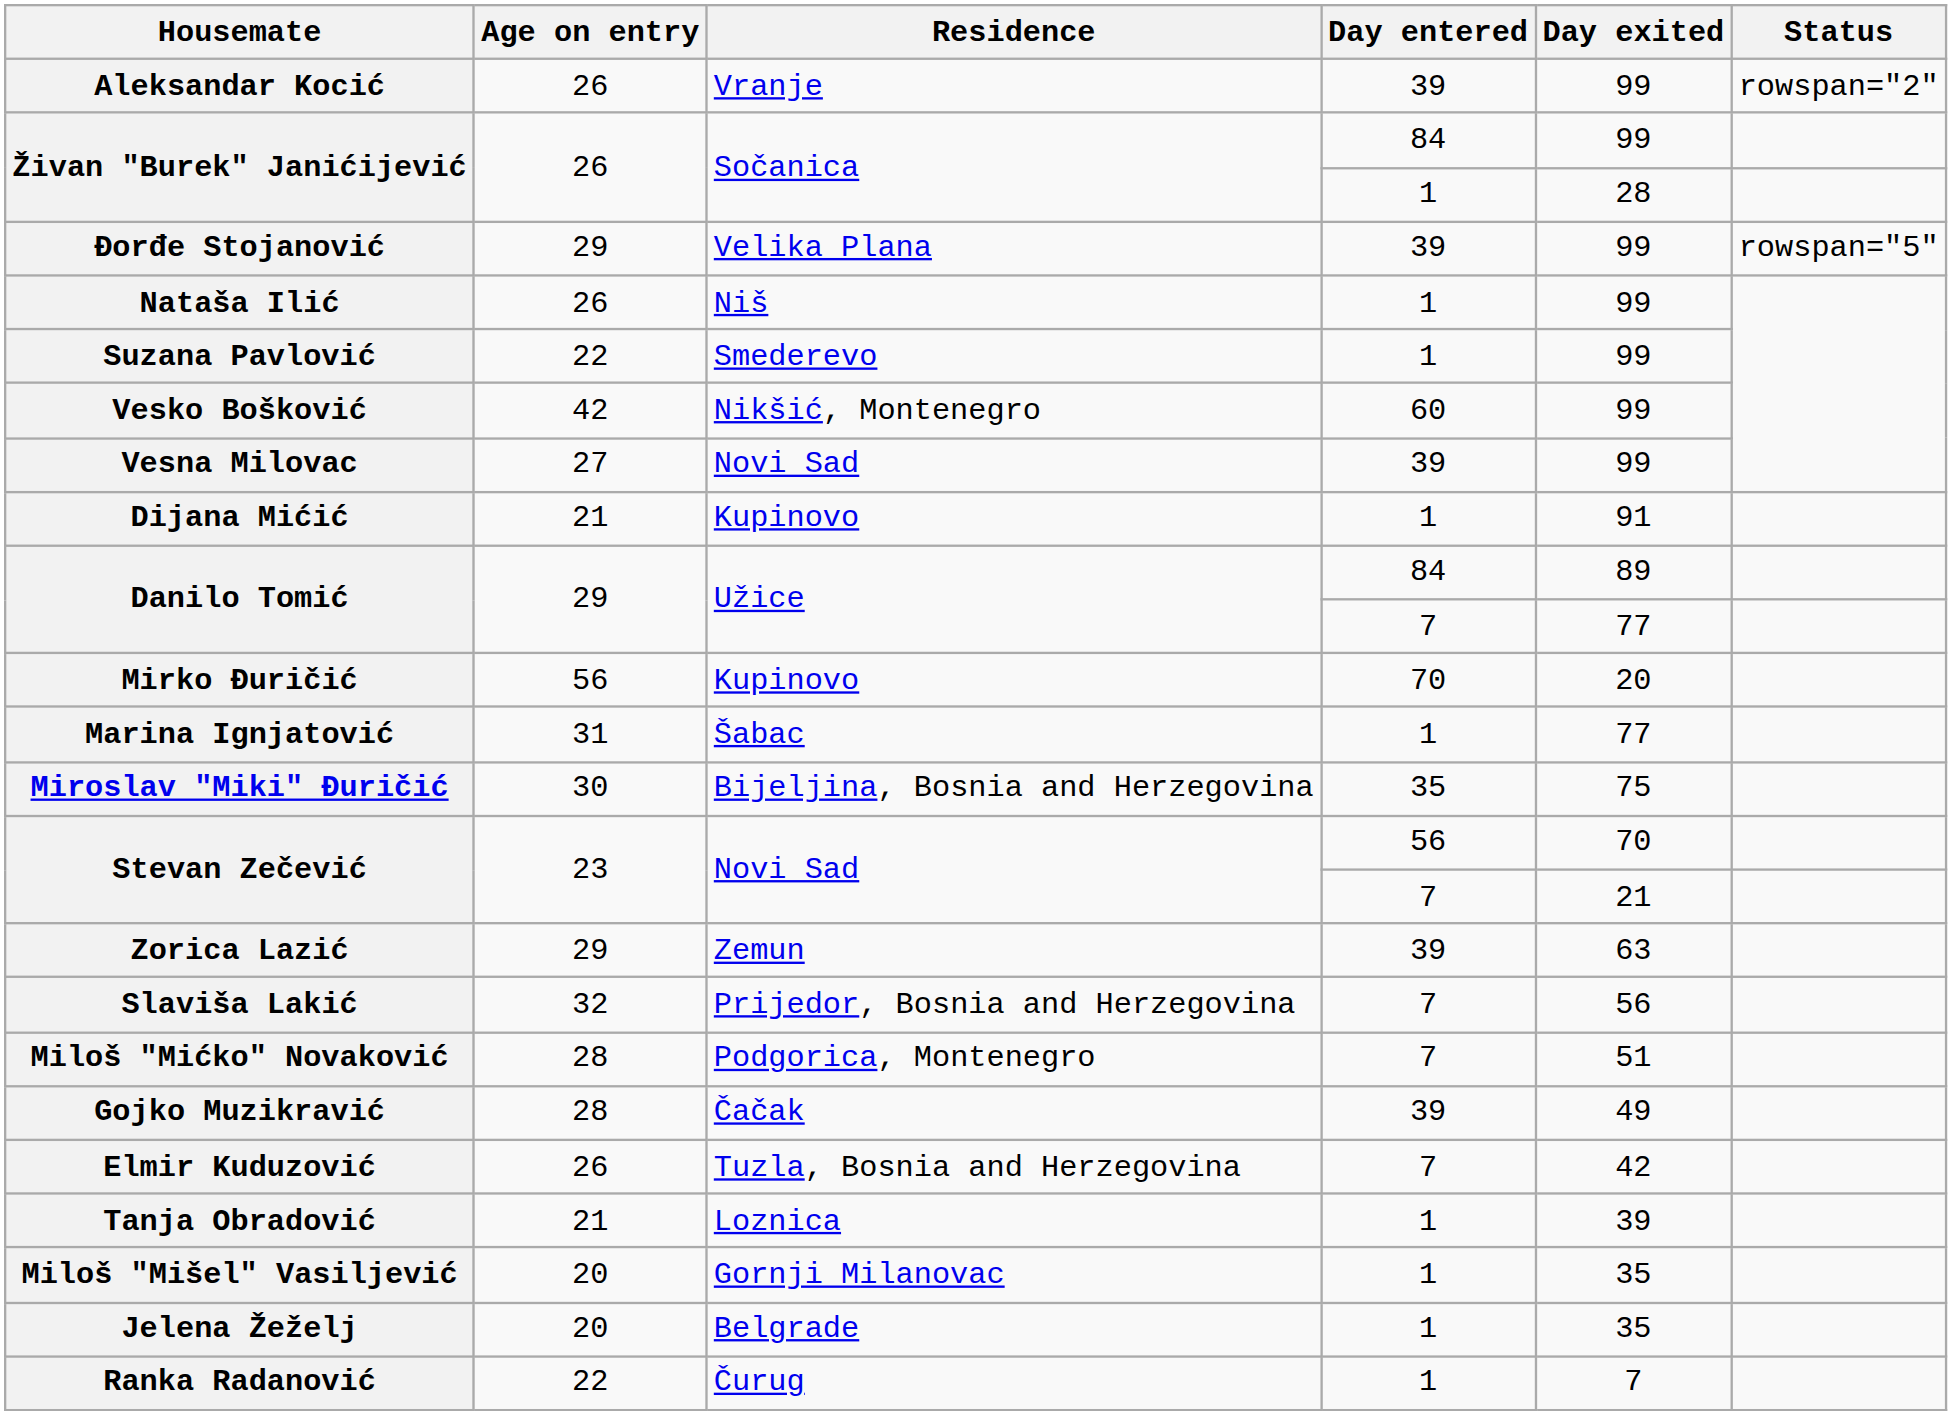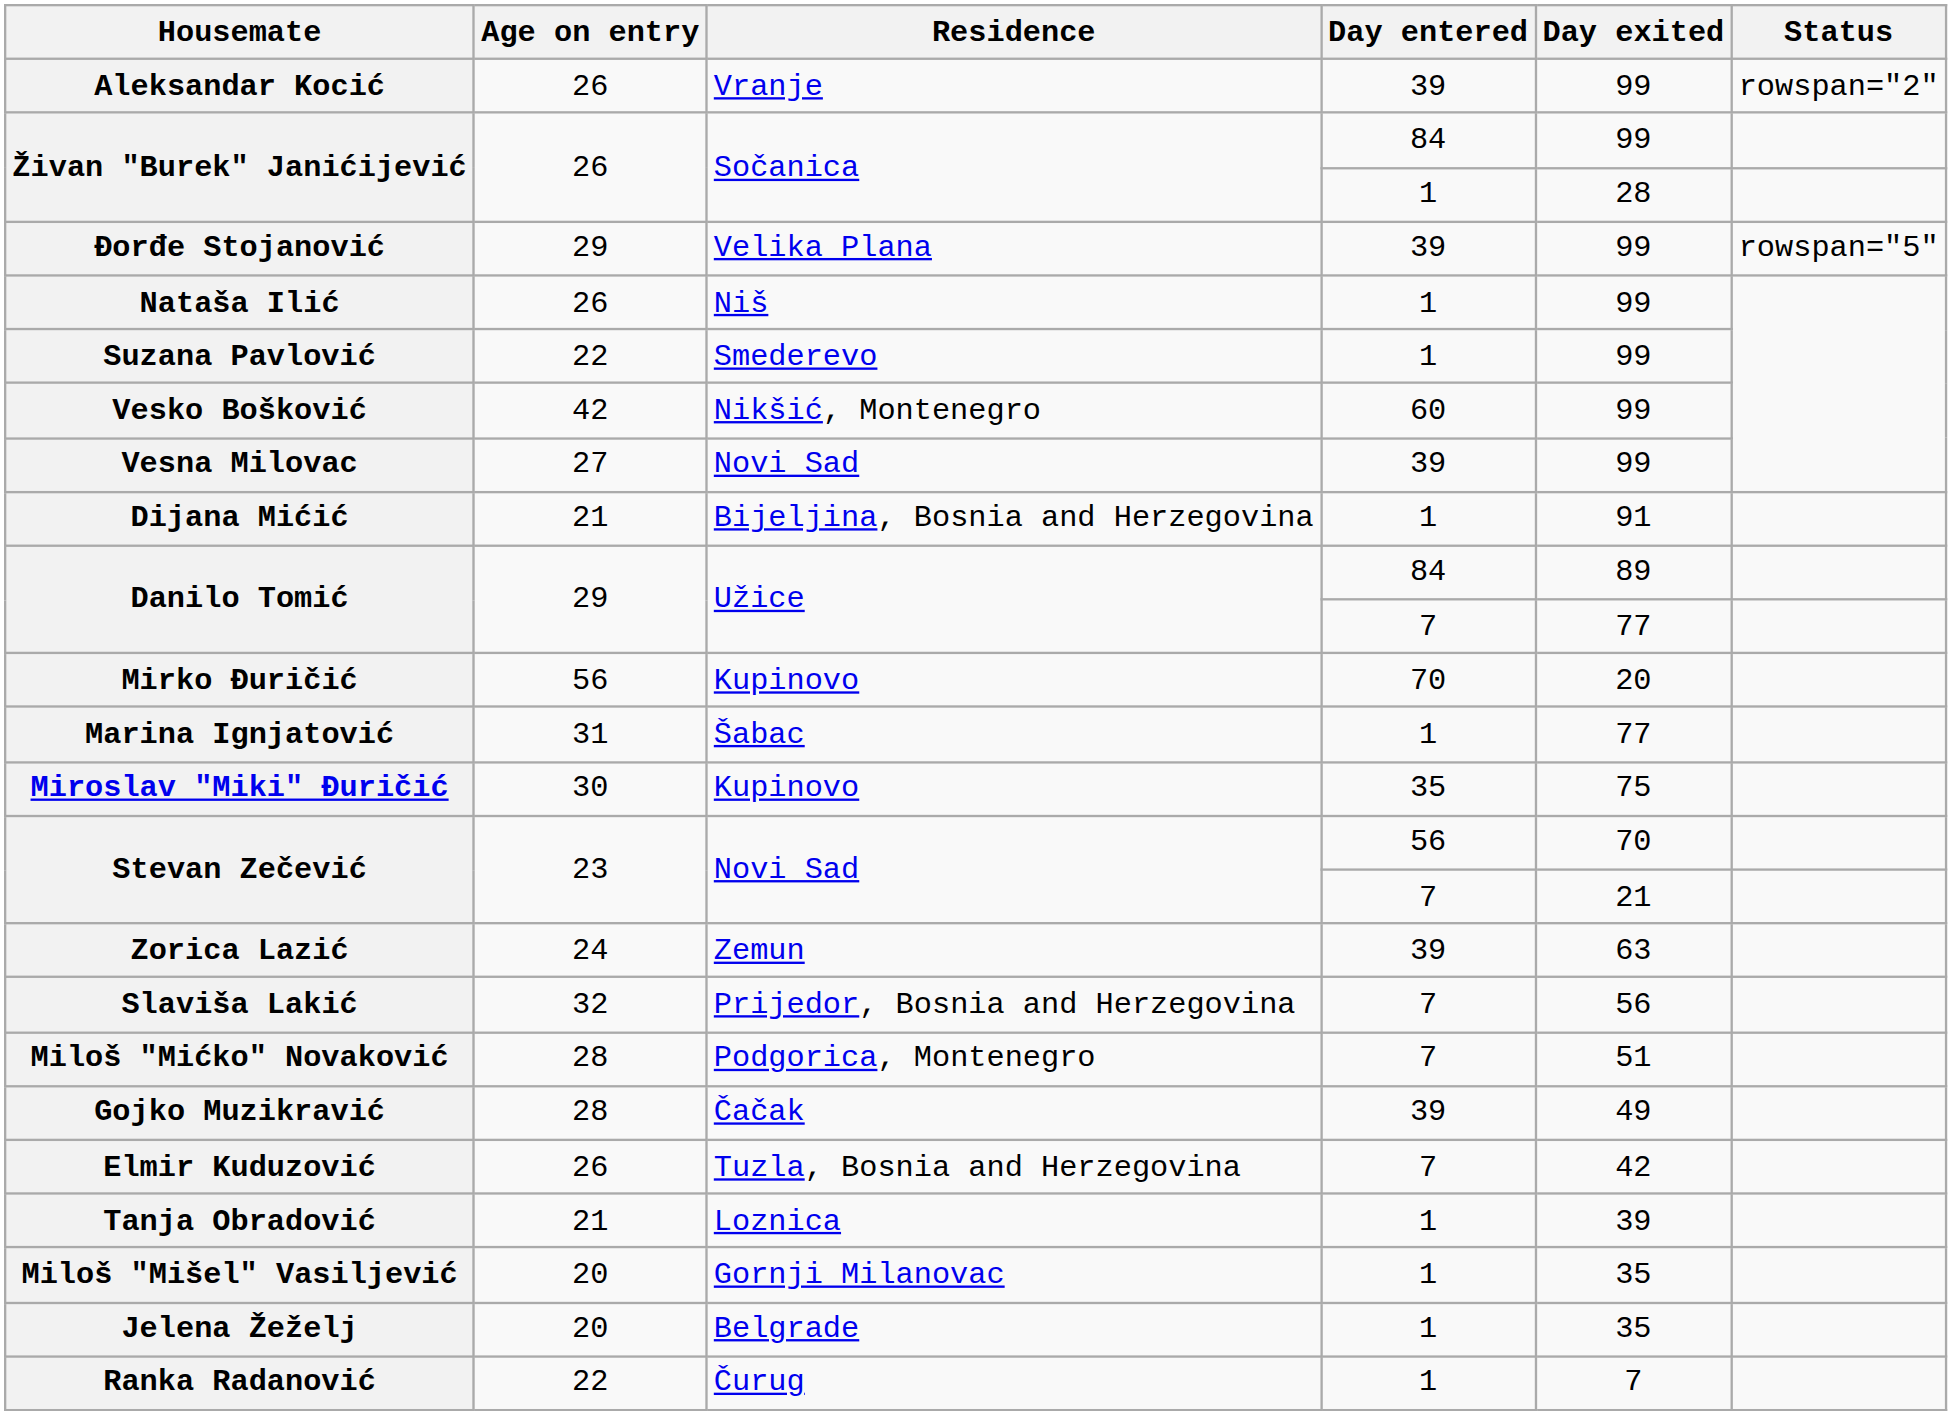(787, 518) Kupinovo -> (1014, 518) Bijeljina, Bosnia and Herzegovina
(1014, 789) Bijeljina, Bosnia and Herzegovina -> (787, 789) Kupinovo
(590, 951) 29 -> (590, 951) 24
